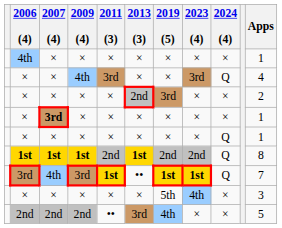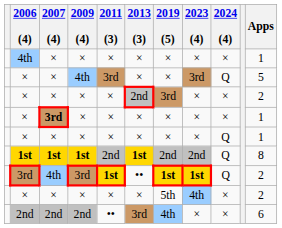(261, 77) 4 -> (261, 77) 5
(261, 175) 7 -> (261, 175) 2
(261, 195) 3 -> (261, 195) 2
(261, 214) 5 -> (261, 214) 6
